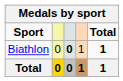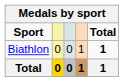(69, 50) bold -> (69, 50) normal
